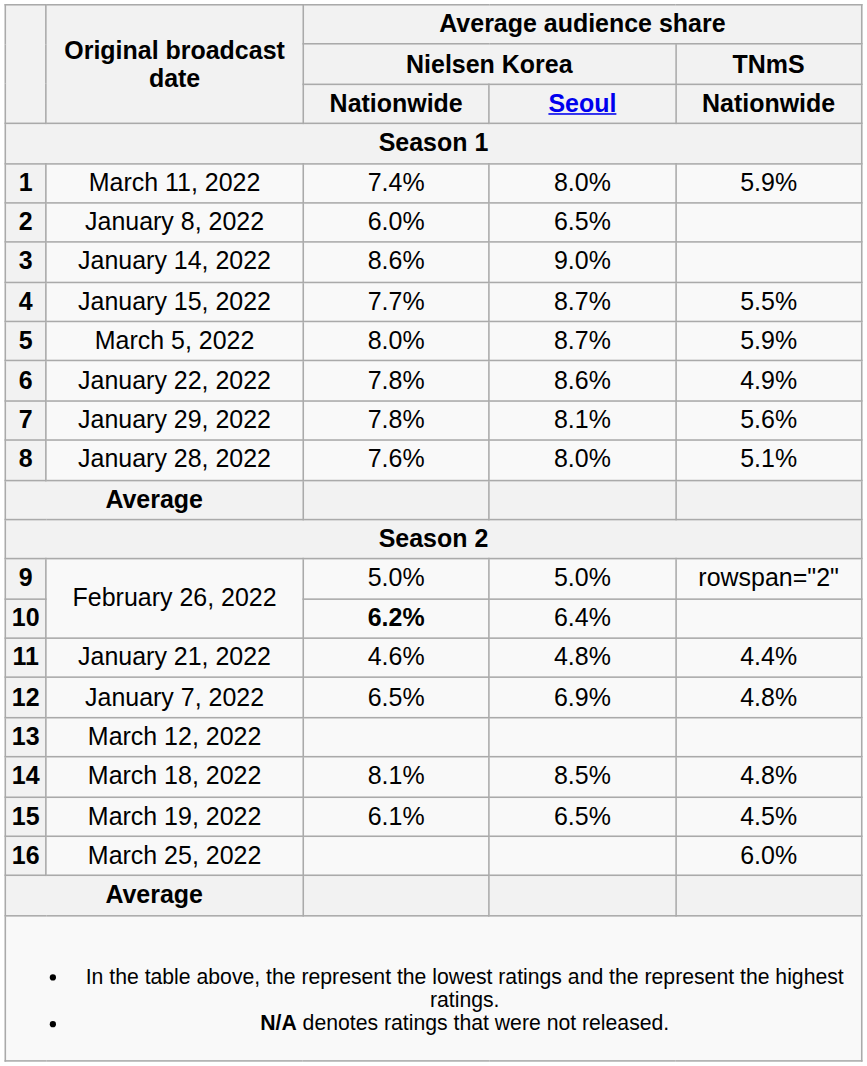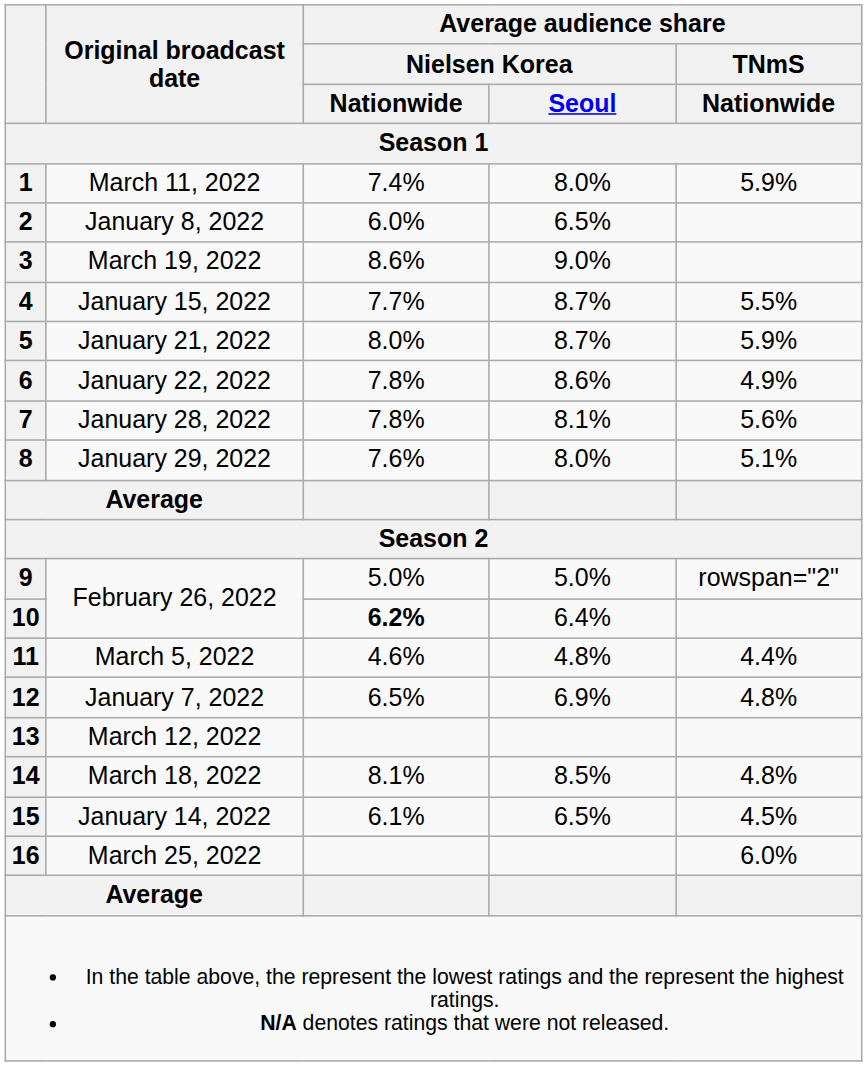(175, 261) January 14, 2022 -> (175, 261) March 19, 2022
(175, 340) March 5, 2022 -> (175, 340) January 21, 2022
(175, 420) January 29, 2022 -> (175, 420) January 28, 2022
(175, 459) January 28, 2022 -> (175, 459) January 29, 2022
(175, 657) January 21, 2022 -> (175, 657) March 5, 2022
(175, 815) March 19, 2022 -> (175, 815) January 14, 2022
